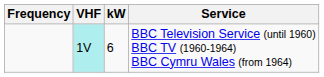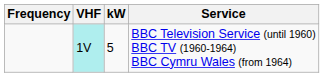(110, 48) 6 -> (110, 48) 5
